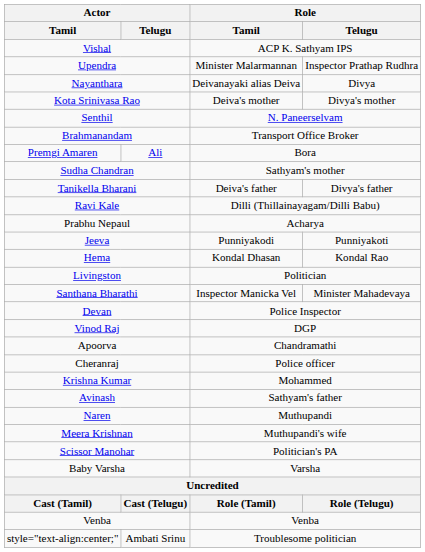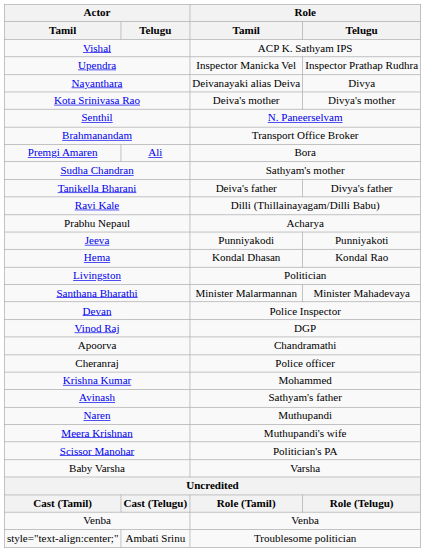(246, 65) Minister Malarmannan -> (246, 65) Inspector Manicka Vel
(246, 293) Inspector Manicka Vel -> (246, 293) Minister Malarmannan
